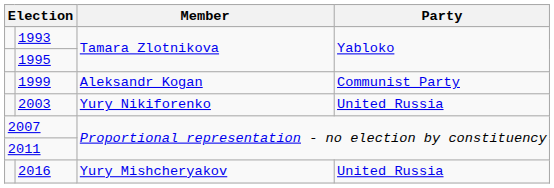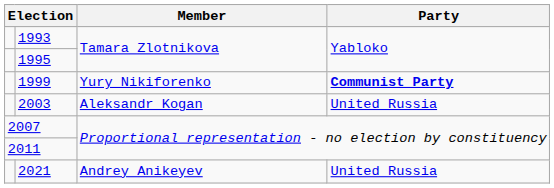(141, 82) Aleksandr Kogan -> (145, 82) Yury Nikiforenko
(398, 82) normal -> (392, 82) bold
(145, 105) Yury Nikiforenko -> (141, 105) Aleksandr Kogan
- row: (34, 171)
+ row: (34, 171)
